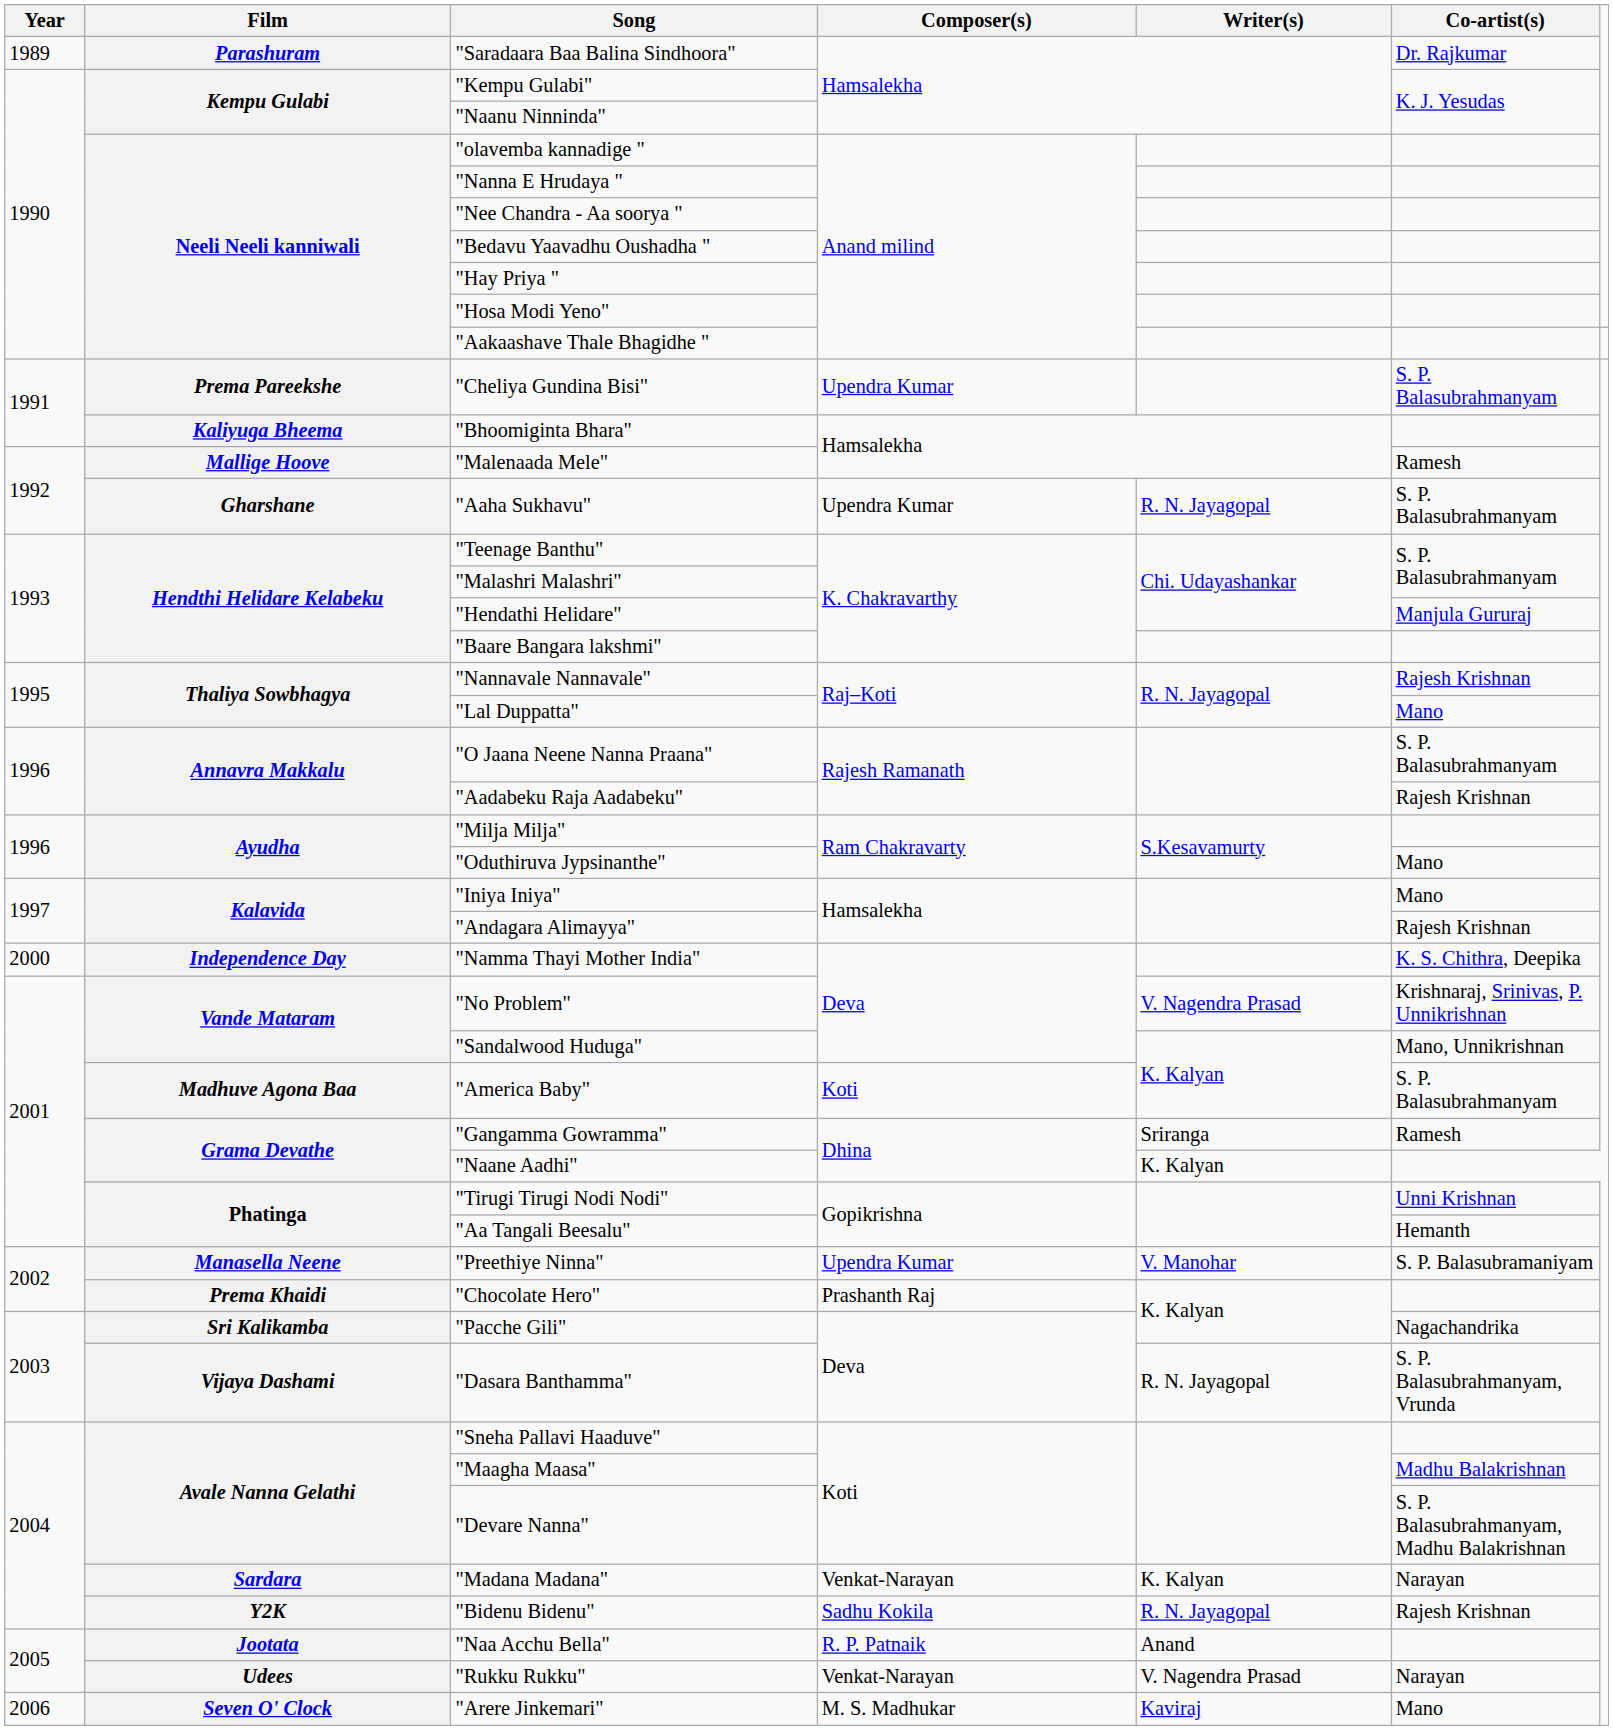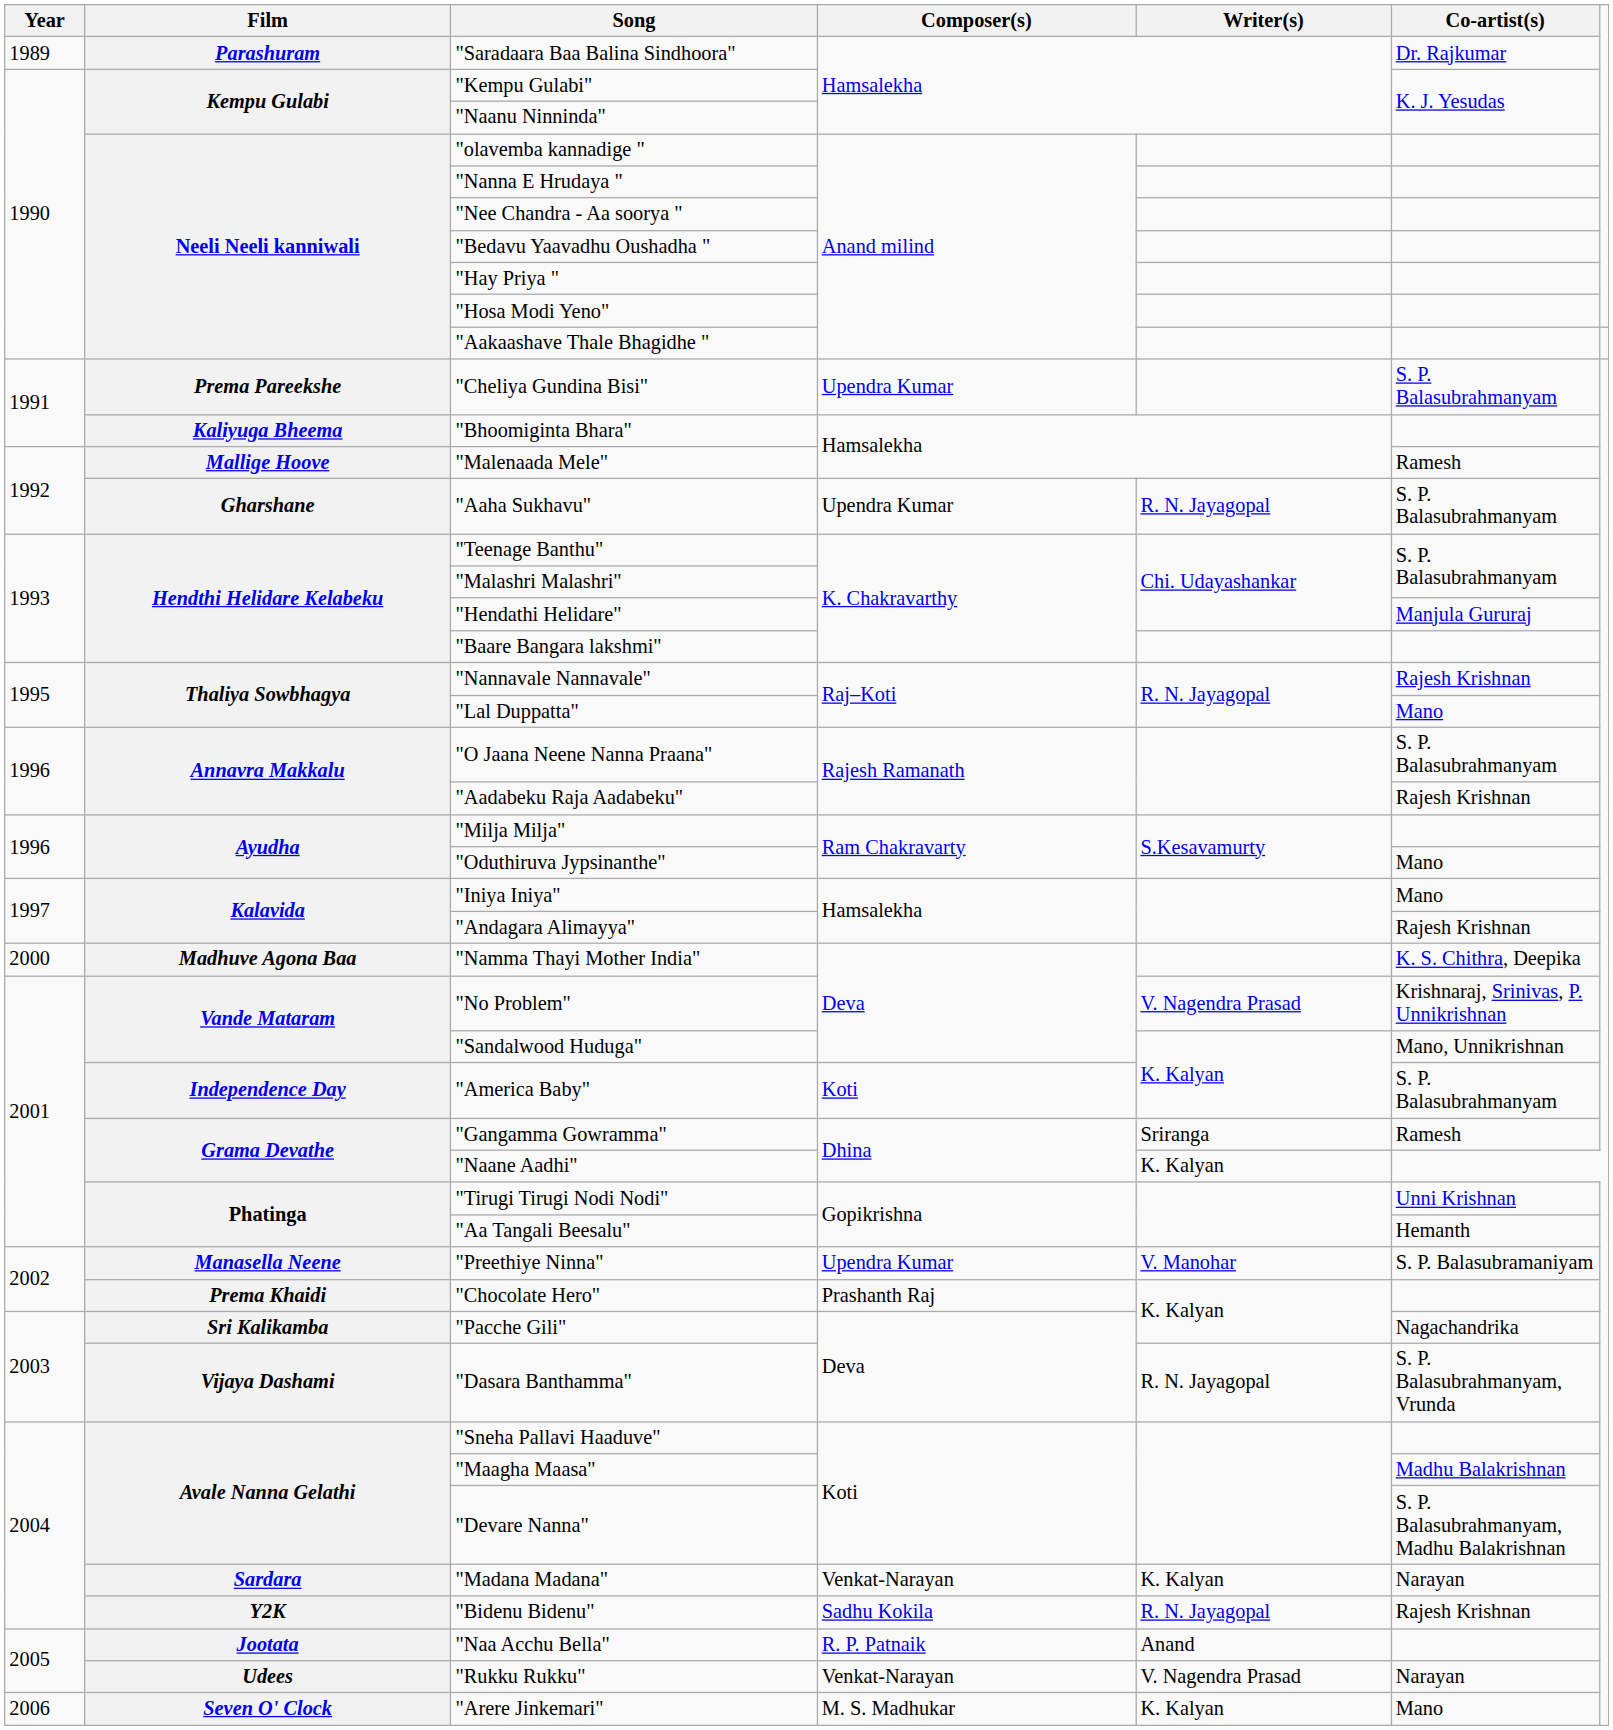(268, 959) Independence Day -> (268, 959) Madhuve Agona Baa
(268, 1090) Madhuve Agona Baa -> (268, 1090) Independence Day
(1171, 1708) Kaviraj -> (1182, 1708) K. Kalyan
